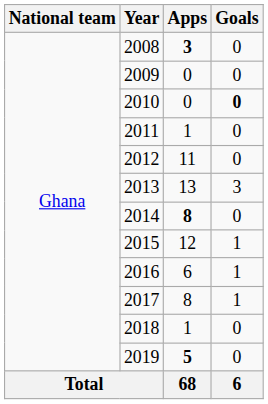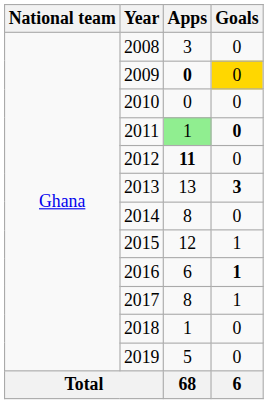(187, 46) bold -> (187, 46) normal
(187, 74) normal -> (187, 74) bold
(237, 74) no background -> (237, 74) gold background
(237, 103) bold -> (237, 103) normal
(187, 131) no background -> (187, 131) lightgreen background
(237, 131) normal -> (237, 131) bold
(187, 159) normal -> (187, 159) bold
(237, 187) normal -> (237, 187) bold
(187, 215) bold -> (187, 215) normal
(237, 272) normal -> (237, 272) bold
(187, 356) bold -> (187, 356) normal
